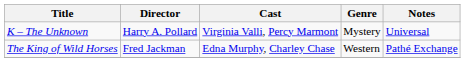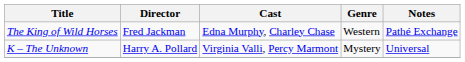rows swapped: (48, 31) <-> (62, 48)
